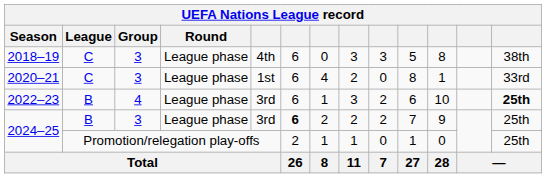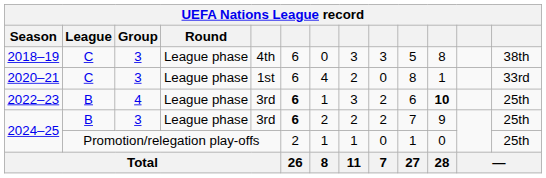(295, 99) normal -> (295, 99) bold
(442, 99) normal -> (442, 99) bold
(516, 99) bold -> (516, 99) normal
